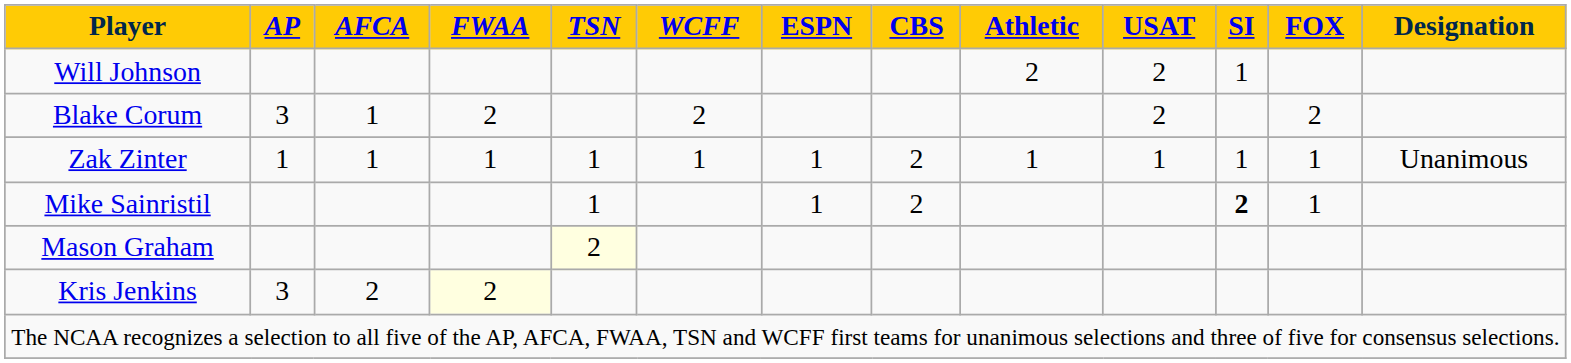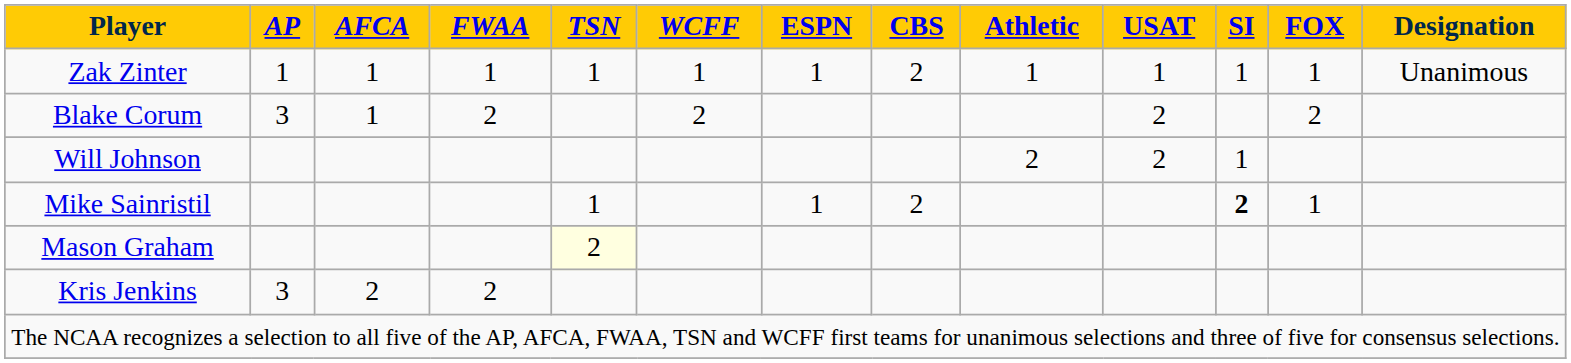rows swapped: (128, 159) <-> (128, 70)
(490, 291) lightyellow background -> (490, 291) no background
